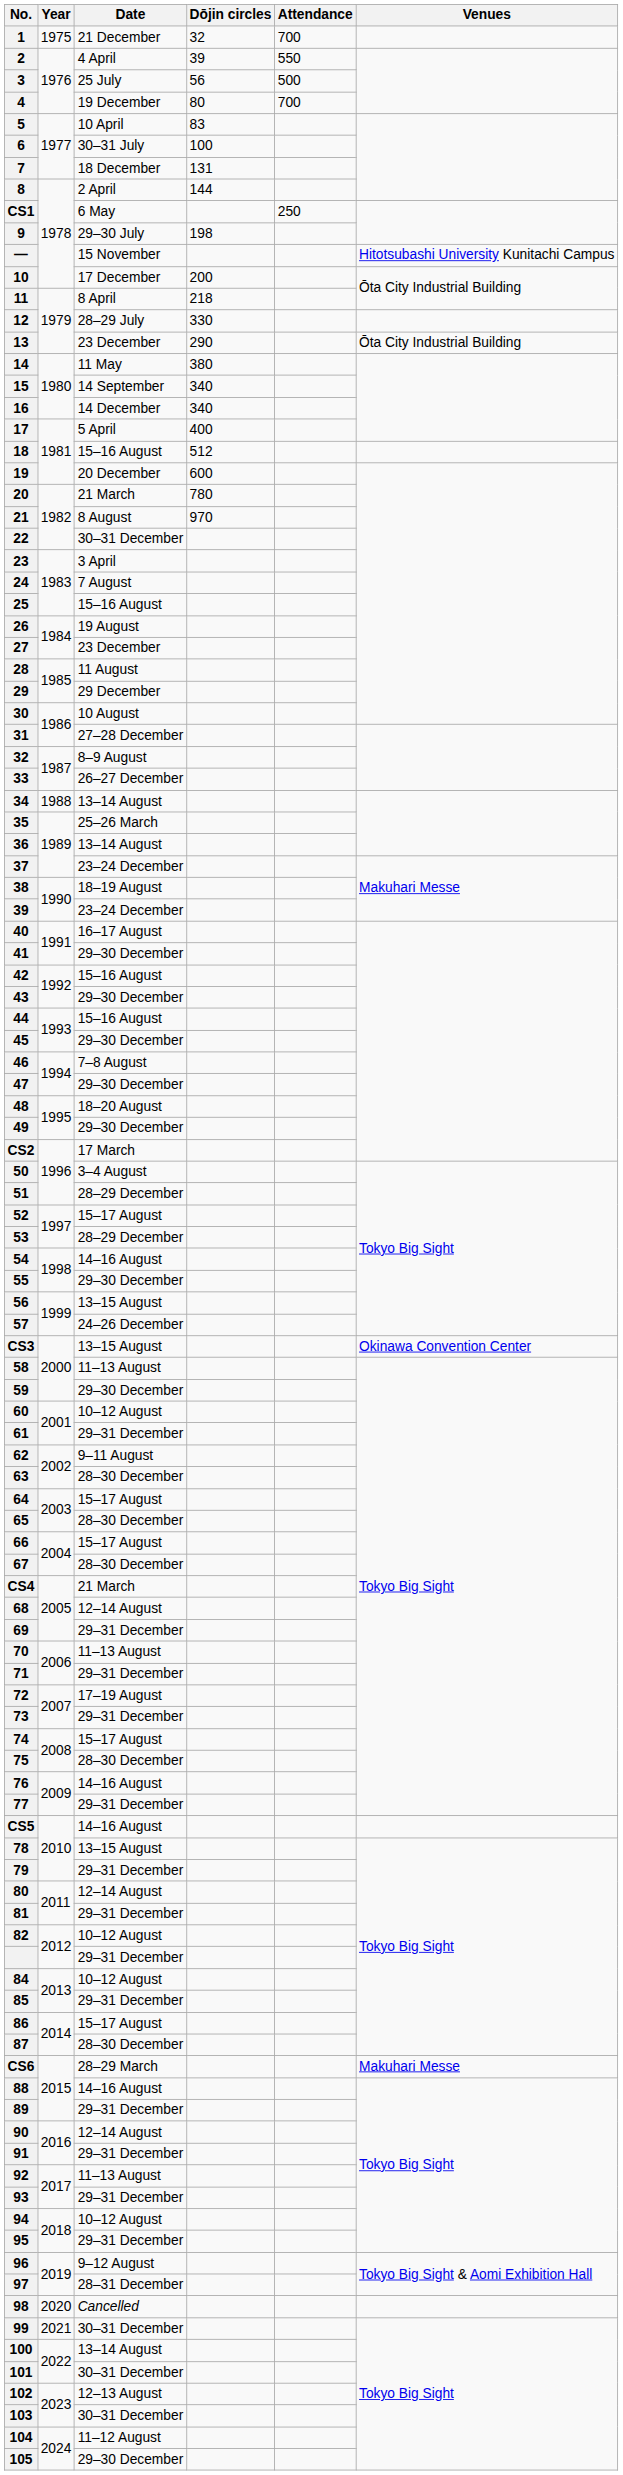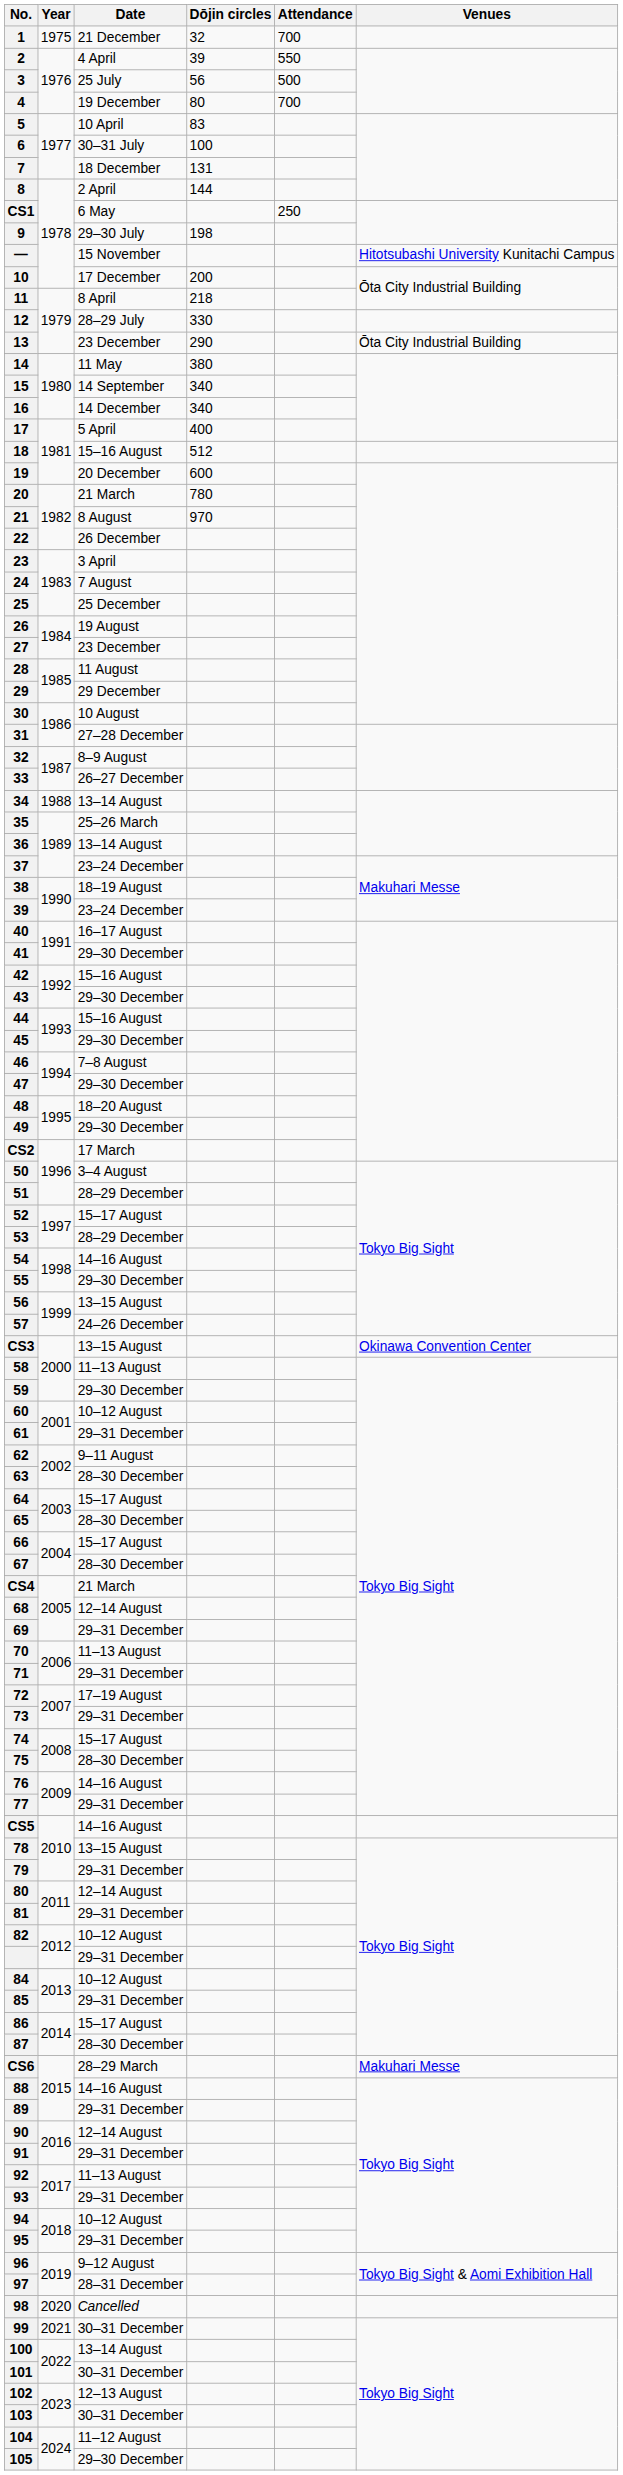(130, 539) 30–31 December -> (119, 539) 26 December
(120, 604) 15–16 August -> (119, 604) 25 December
